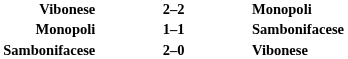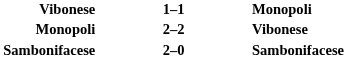(174, 9) 2–2 -> (174, 9) 1–1
(174, 29) 1–1 -> (174, 29) 2–2
(298, 29) Sambonifacese -> (280, 29) Vibonese
(280, 50) Vibonese -> (298, 50) Sambonifacese
